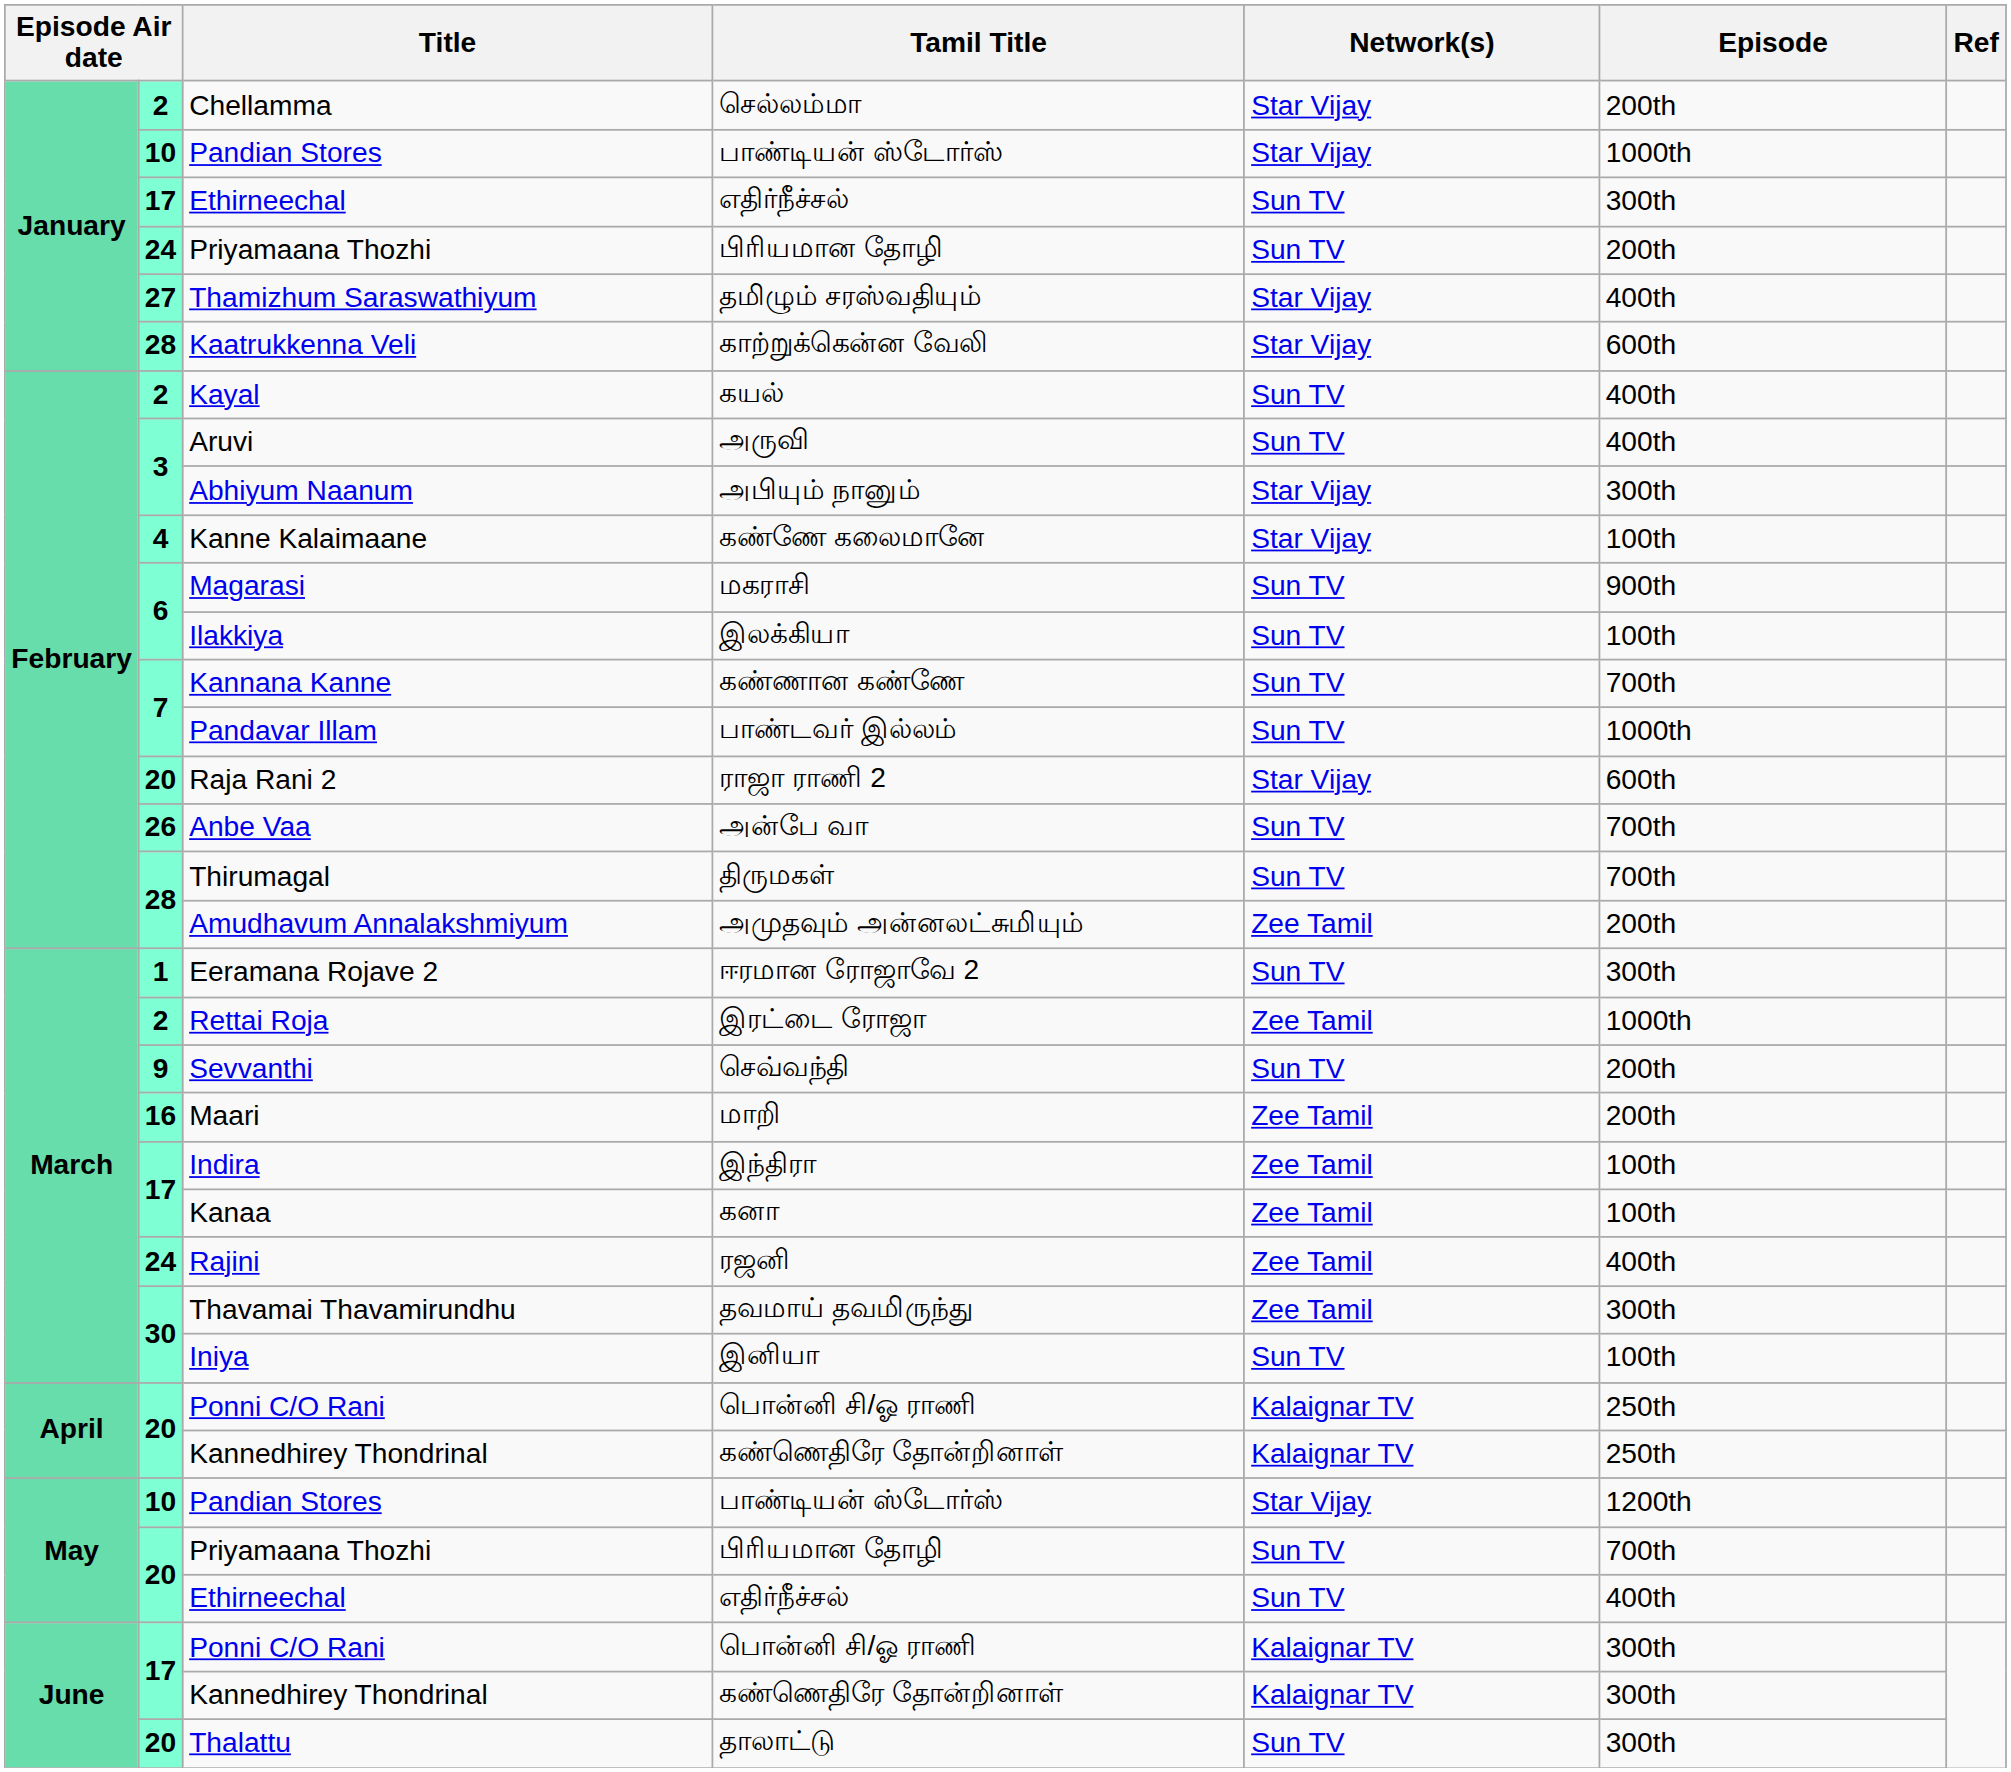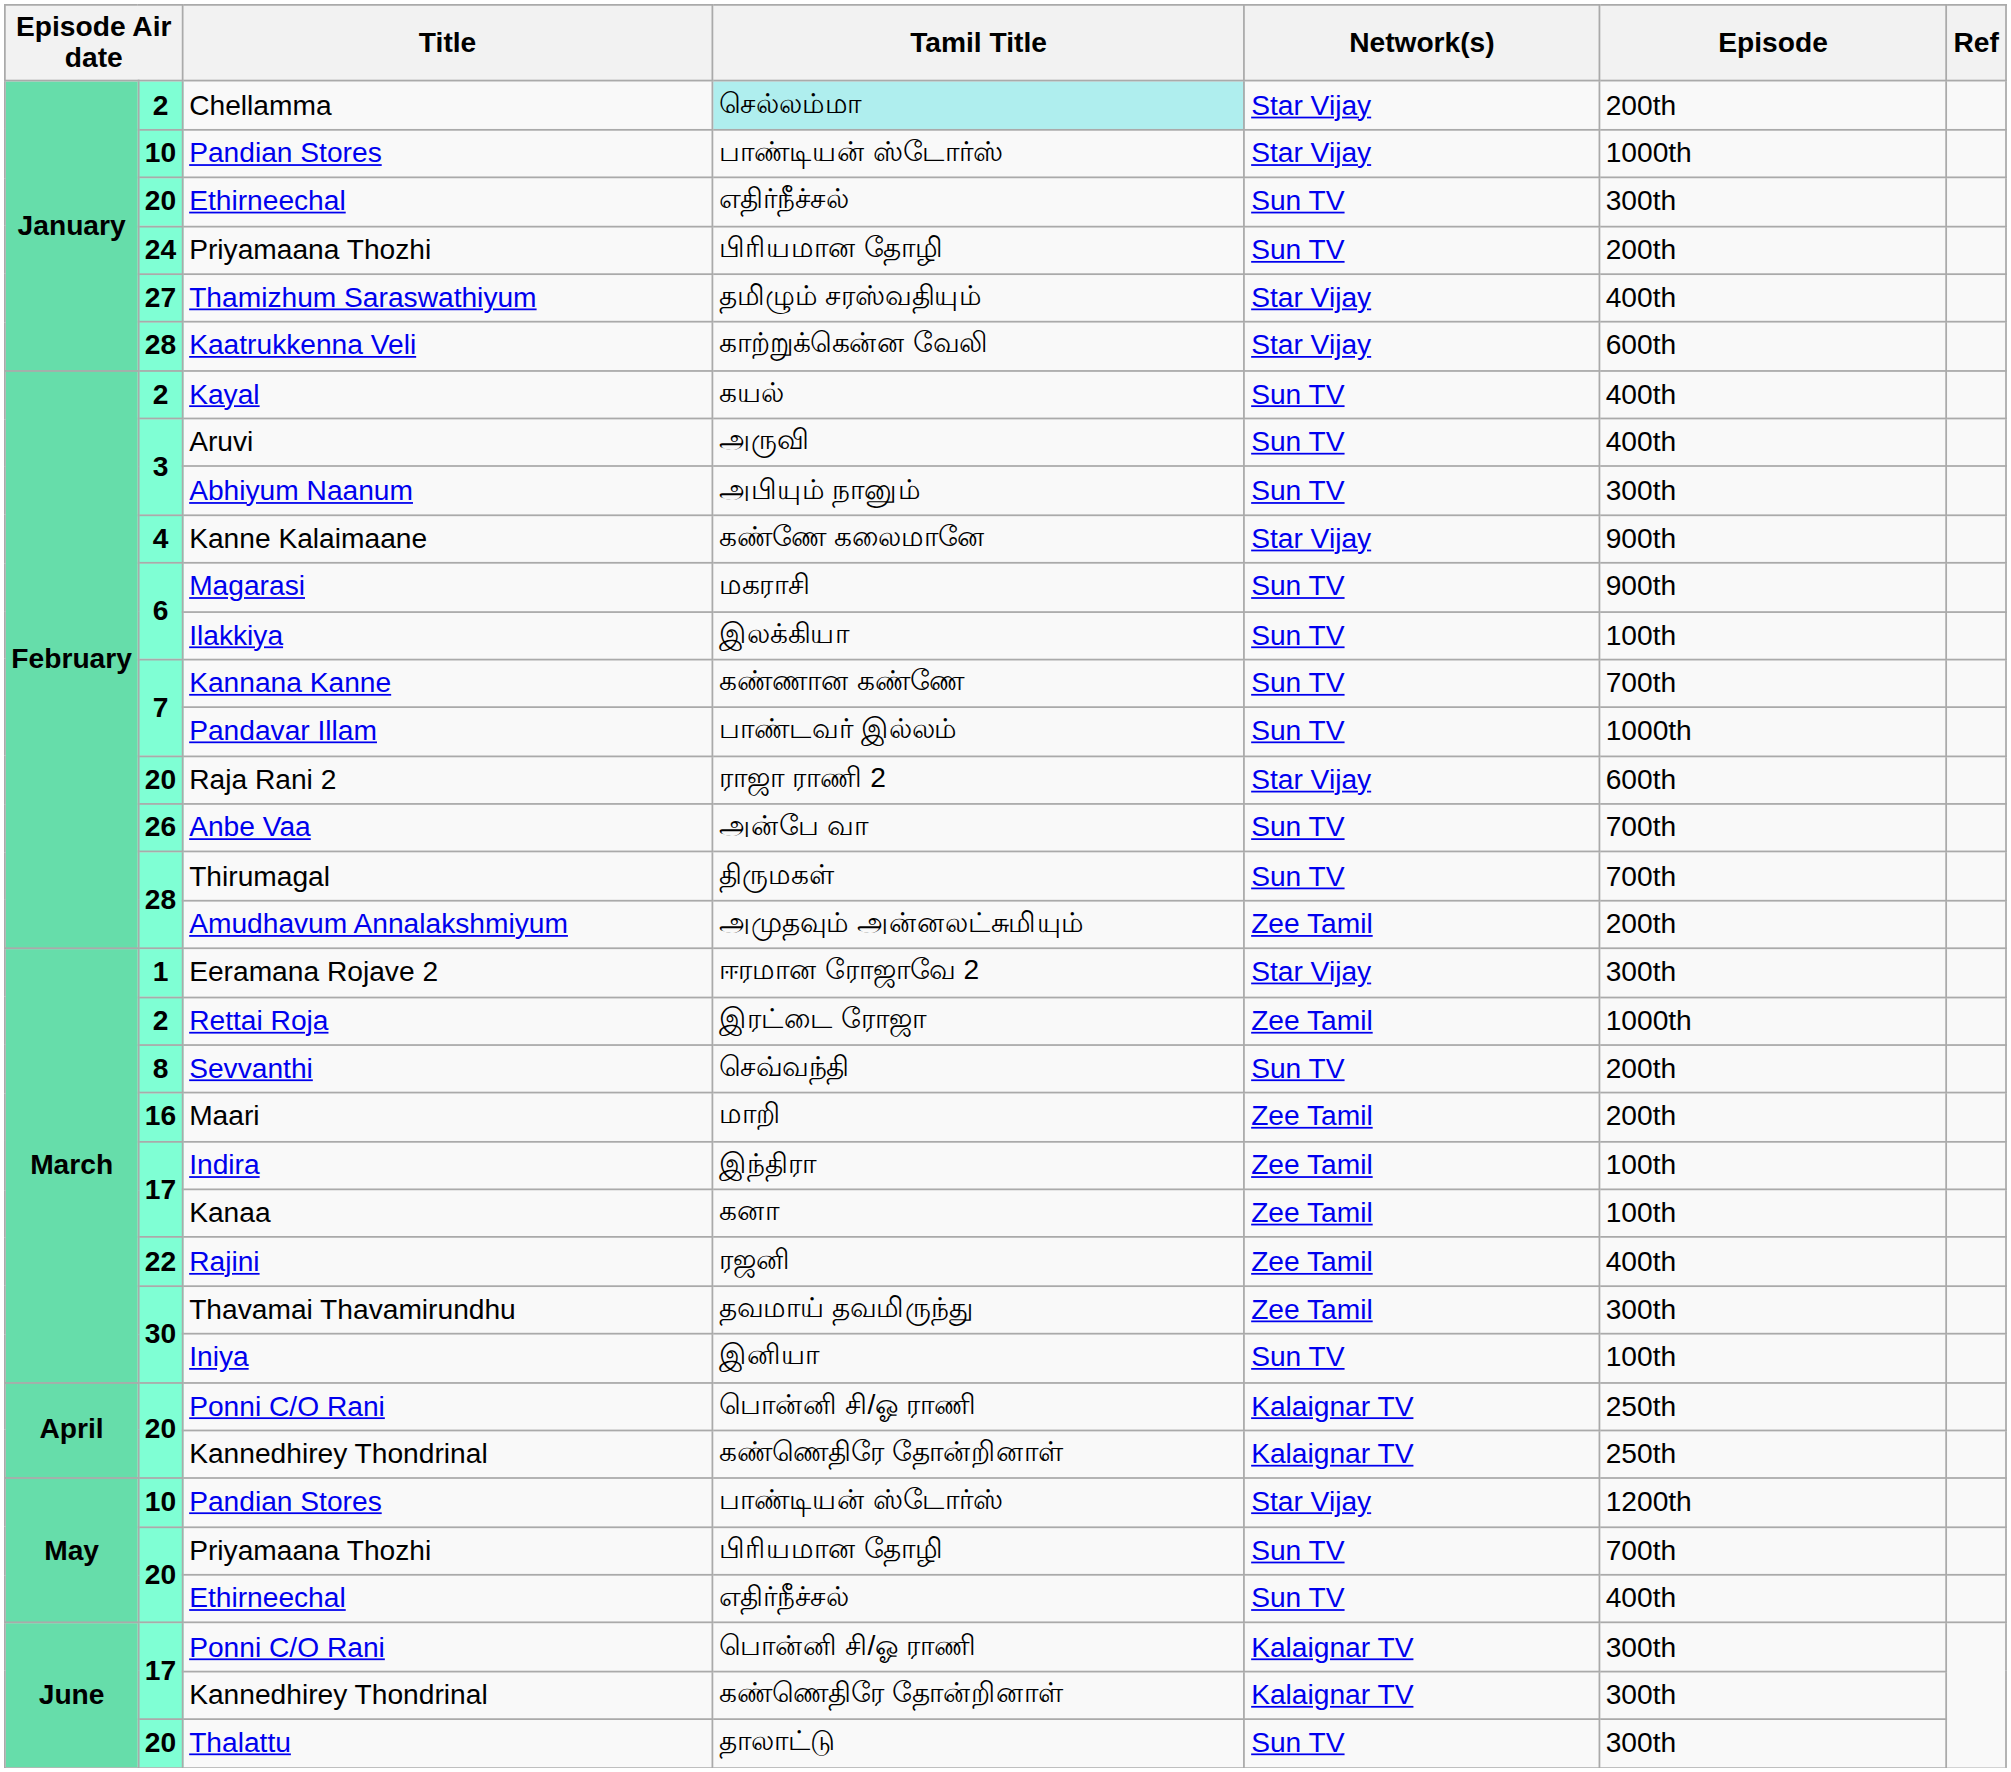(790, 103) no background -> (790, 103) paleturquoise background
(161, 201) 17 -> (161, 201) 20
(1311, 490) Star Vijay -> (1298, 490) Sun TV
(1641, 538) 100th -> (1641, 538) 900th
(1298, 972) Sun TV -> (1311, 972) Star Vijay
(161, 1068) 9 -> (161, 1068) 8
(161, 1261) 24 -> (161, 1261) 22
